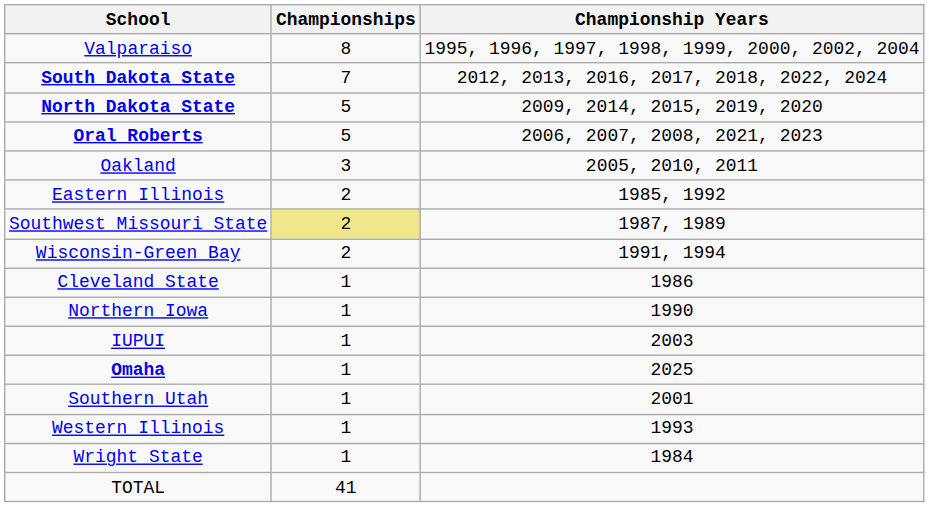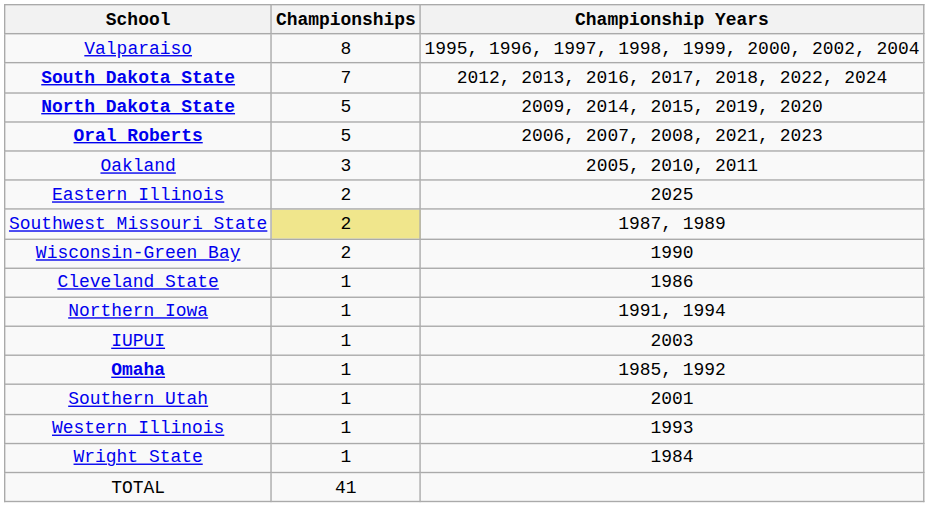(672, 195) 1985, 1992 -> (672, 195) 2025
(672, 253) 1991, 1994 -> (672, 253) 1990
(672, 312) 1990 -> (672, 312) 1991, 1994
(672, 370) 2025 -> (672, 370) 1985, 1992
